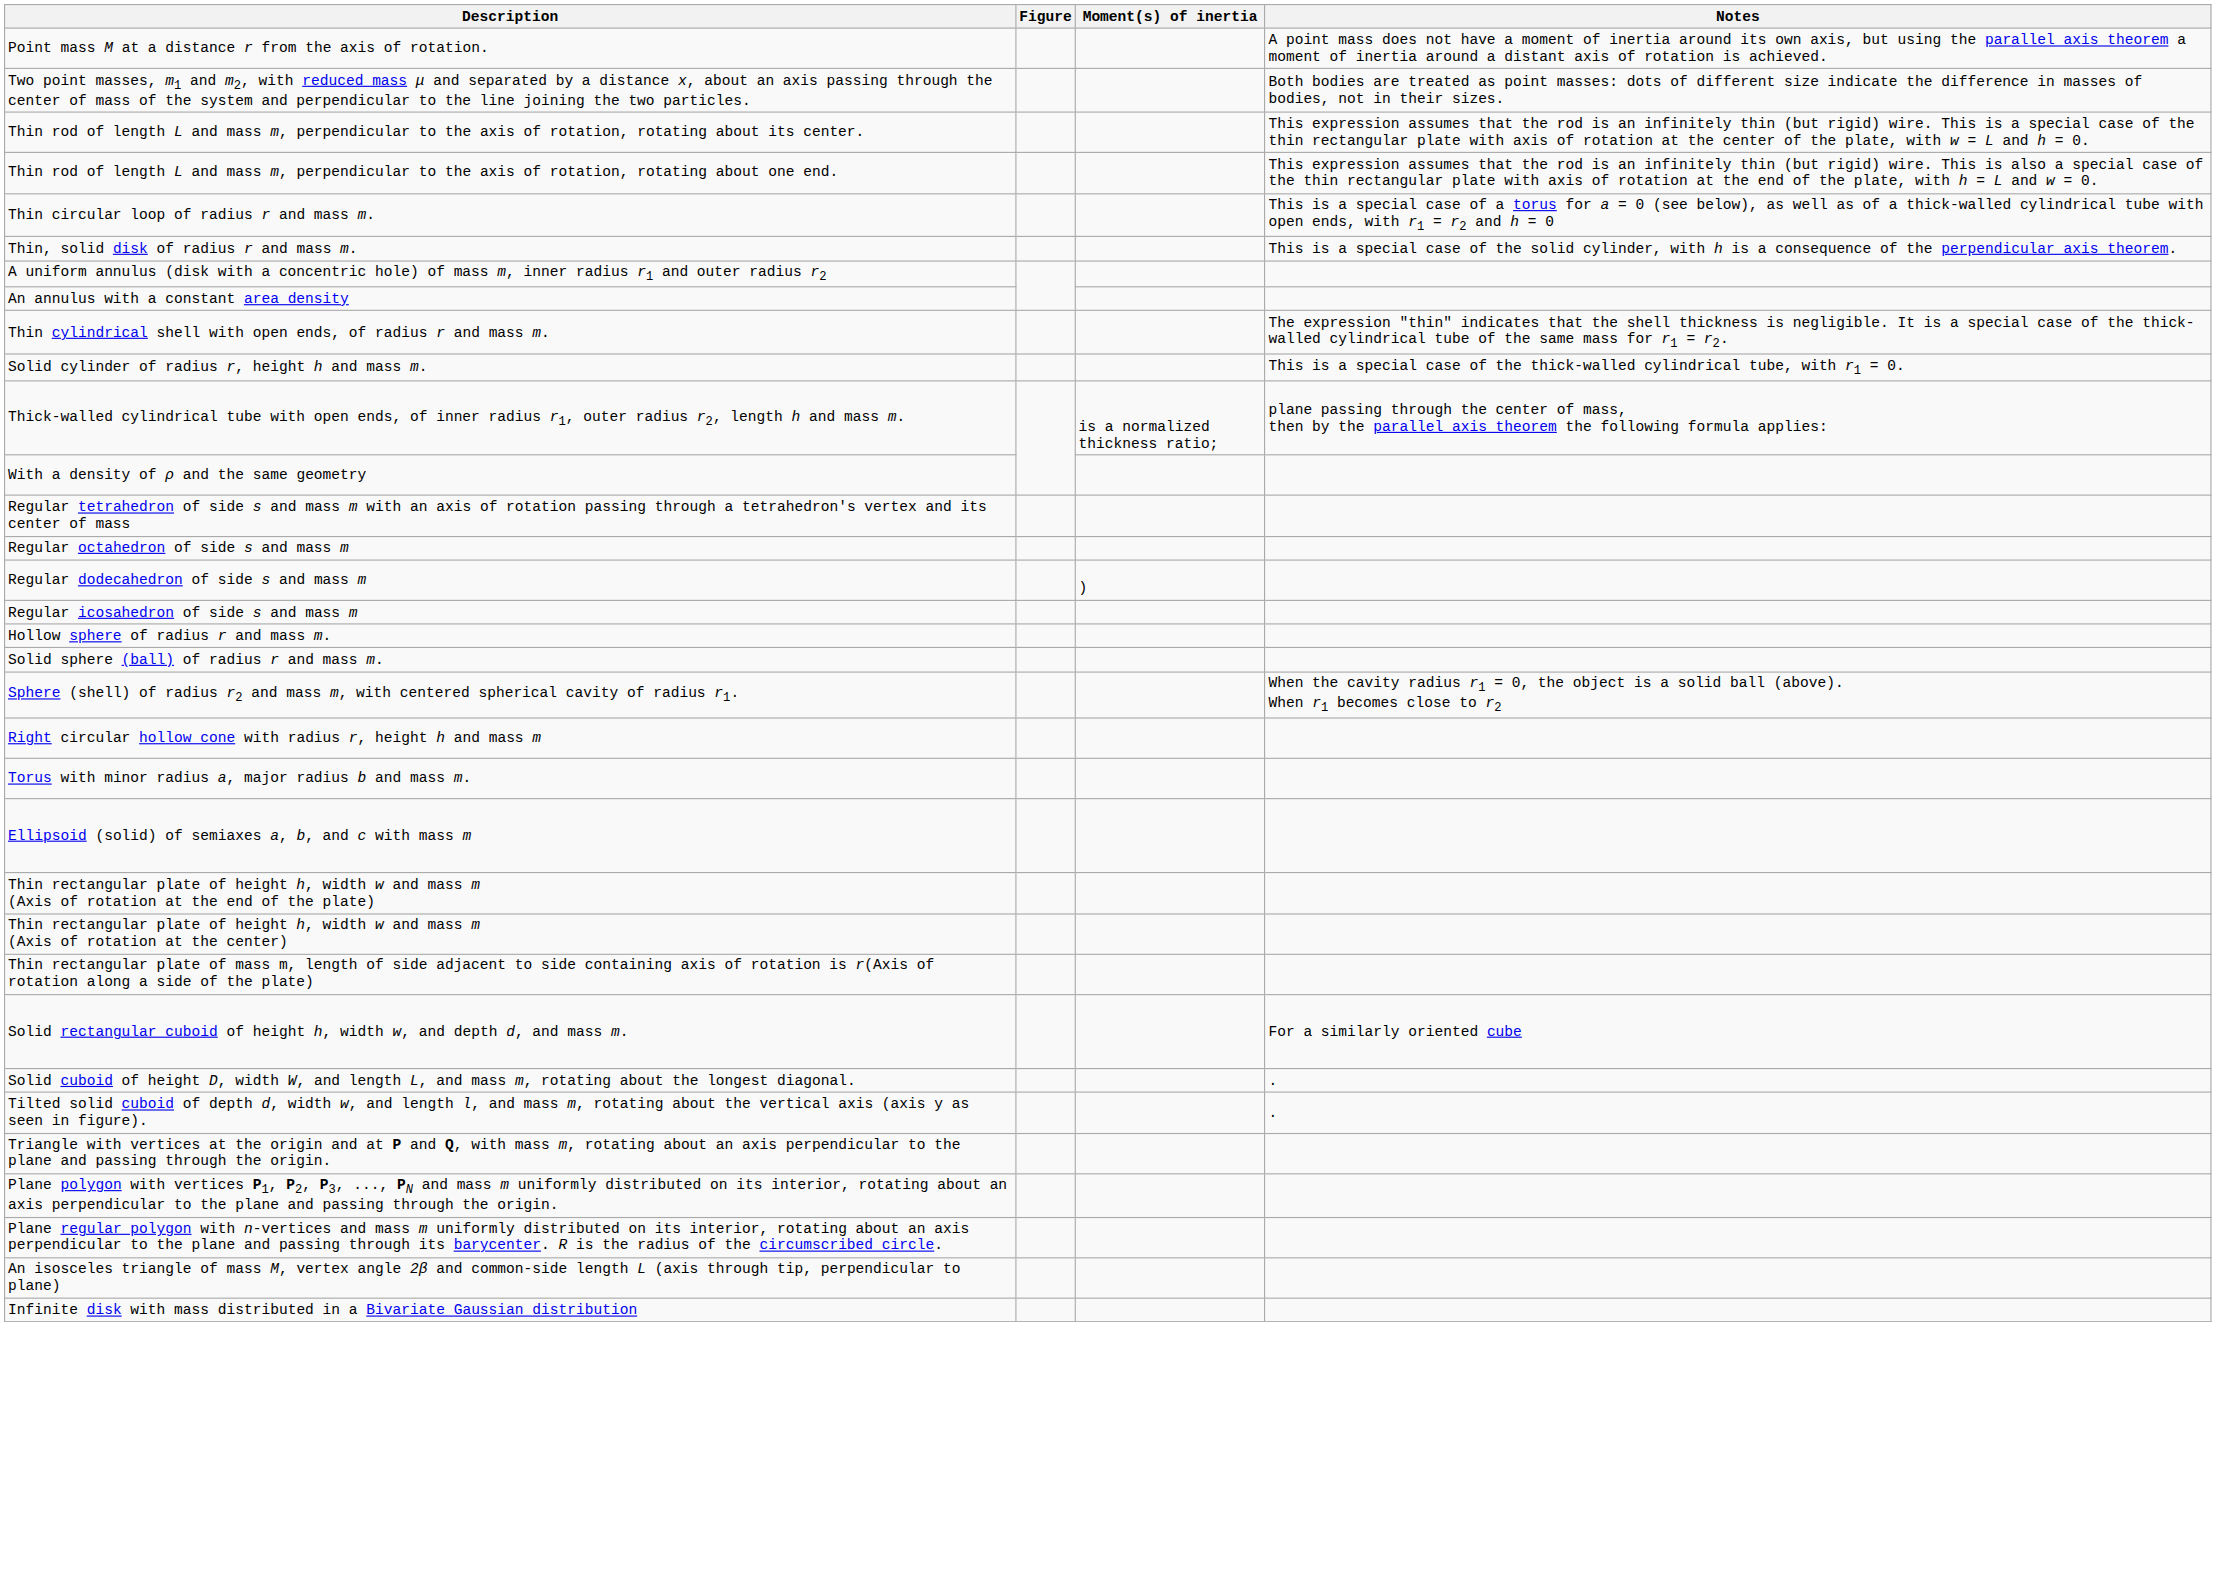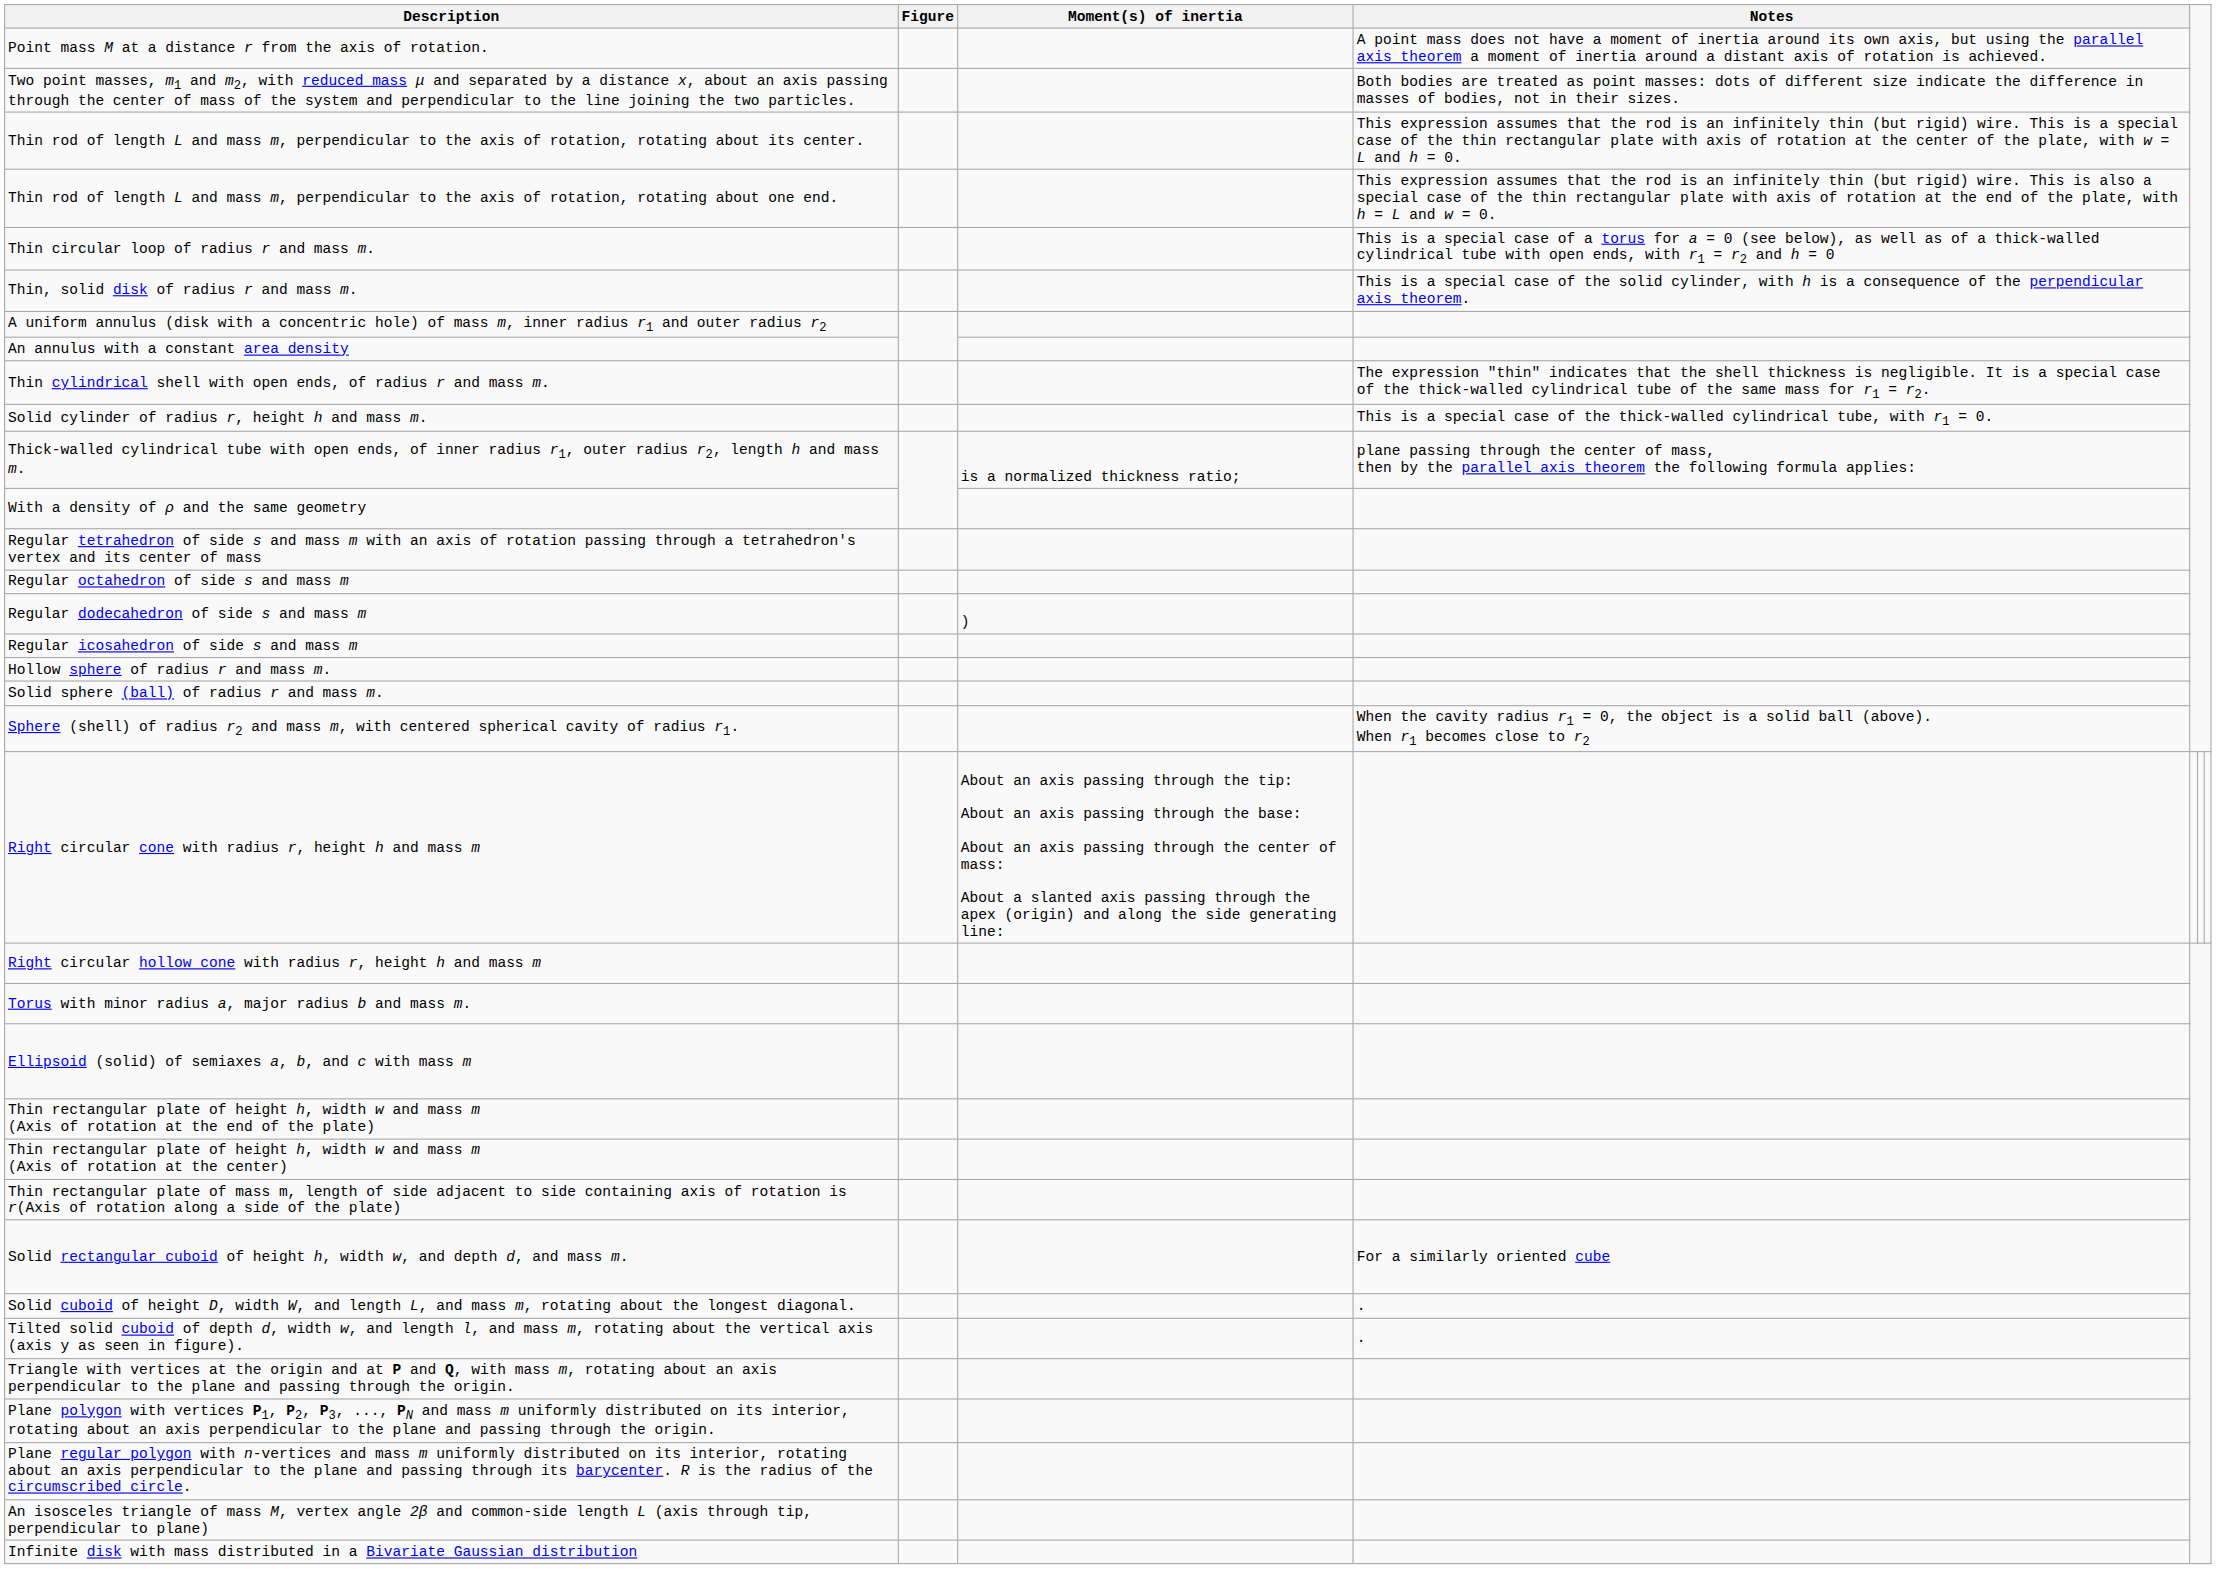+ row: (244, 847)
